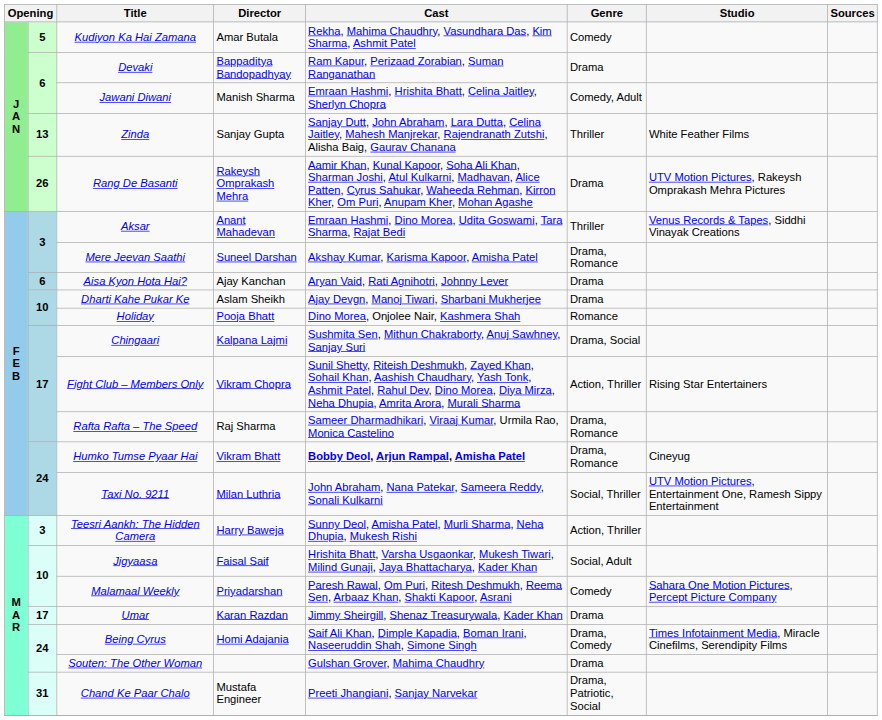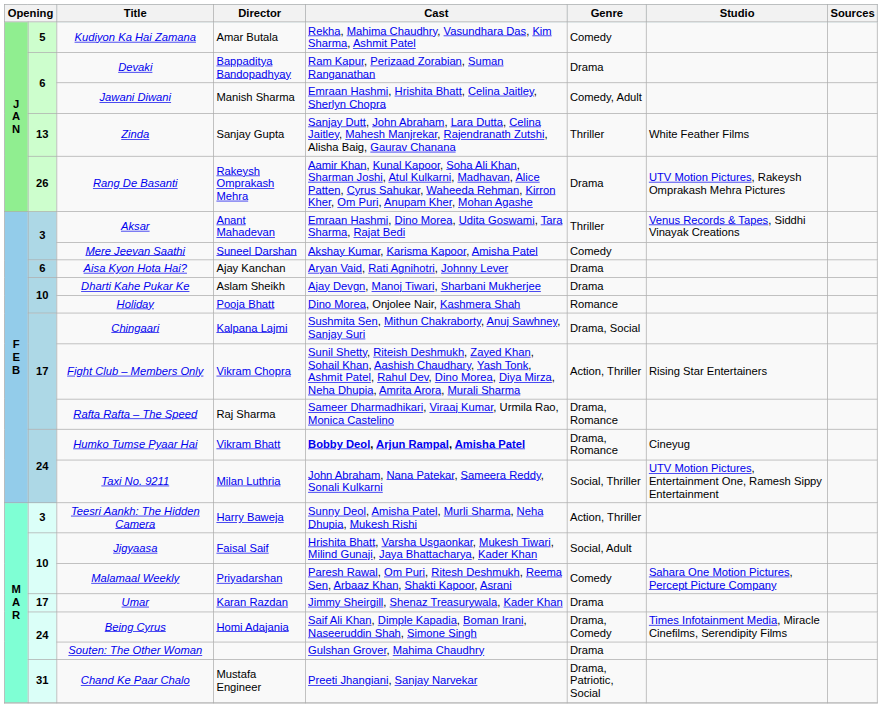(594, 257) Drama, Romance -> (591, 251) Comedy
